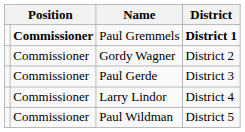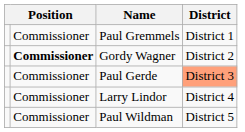(53, 35) bold -> (51, 35) normal
(211, 35) bold -> (210, 35) normal
(51, 55) normal -> (53, 55) bold
(210, 76) no background -> (210, 76) lightsalmon background
